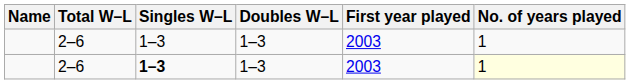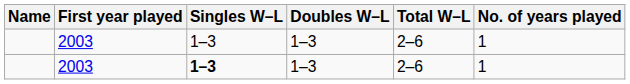columns swapped: (95, 16) <-> (408, 16)
(482, 66) lightyellow background -> (482, 66) no background
